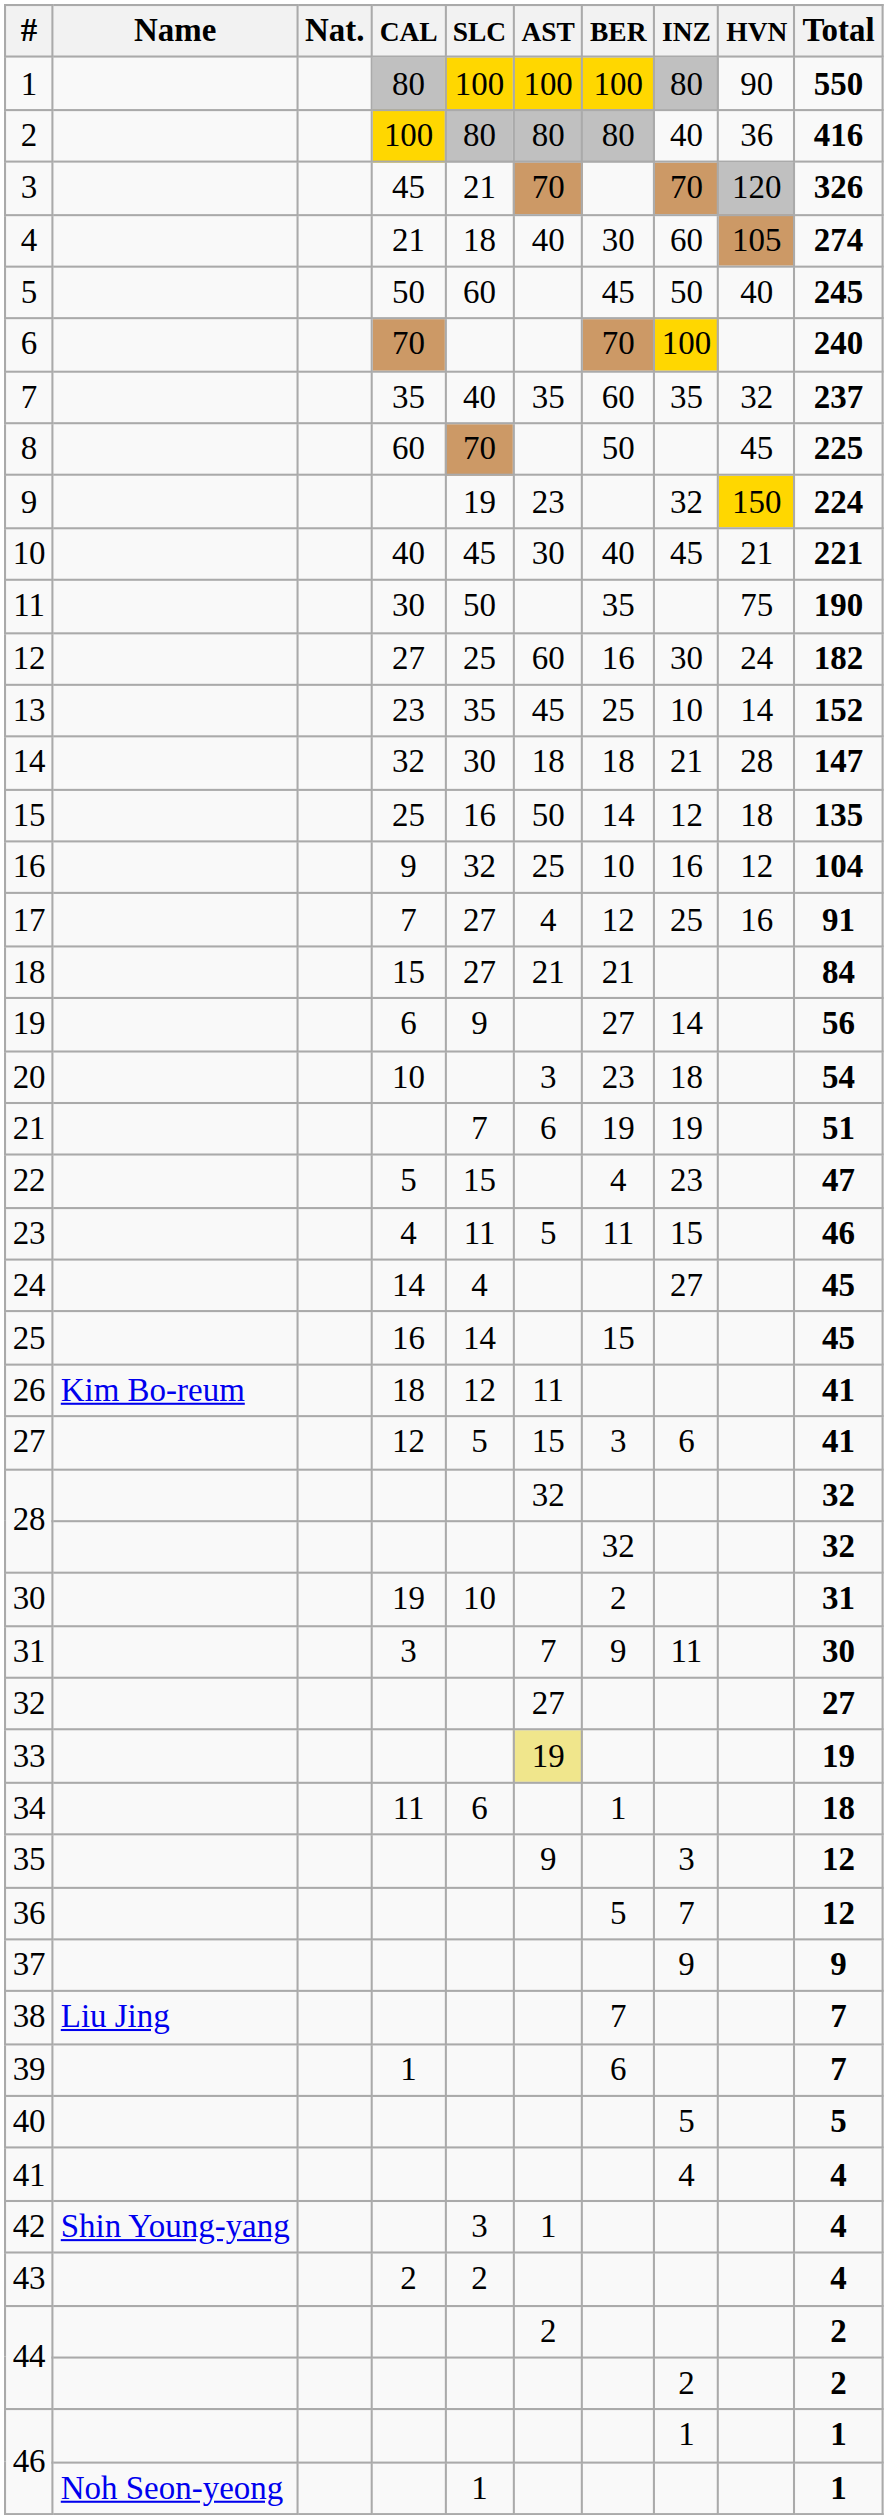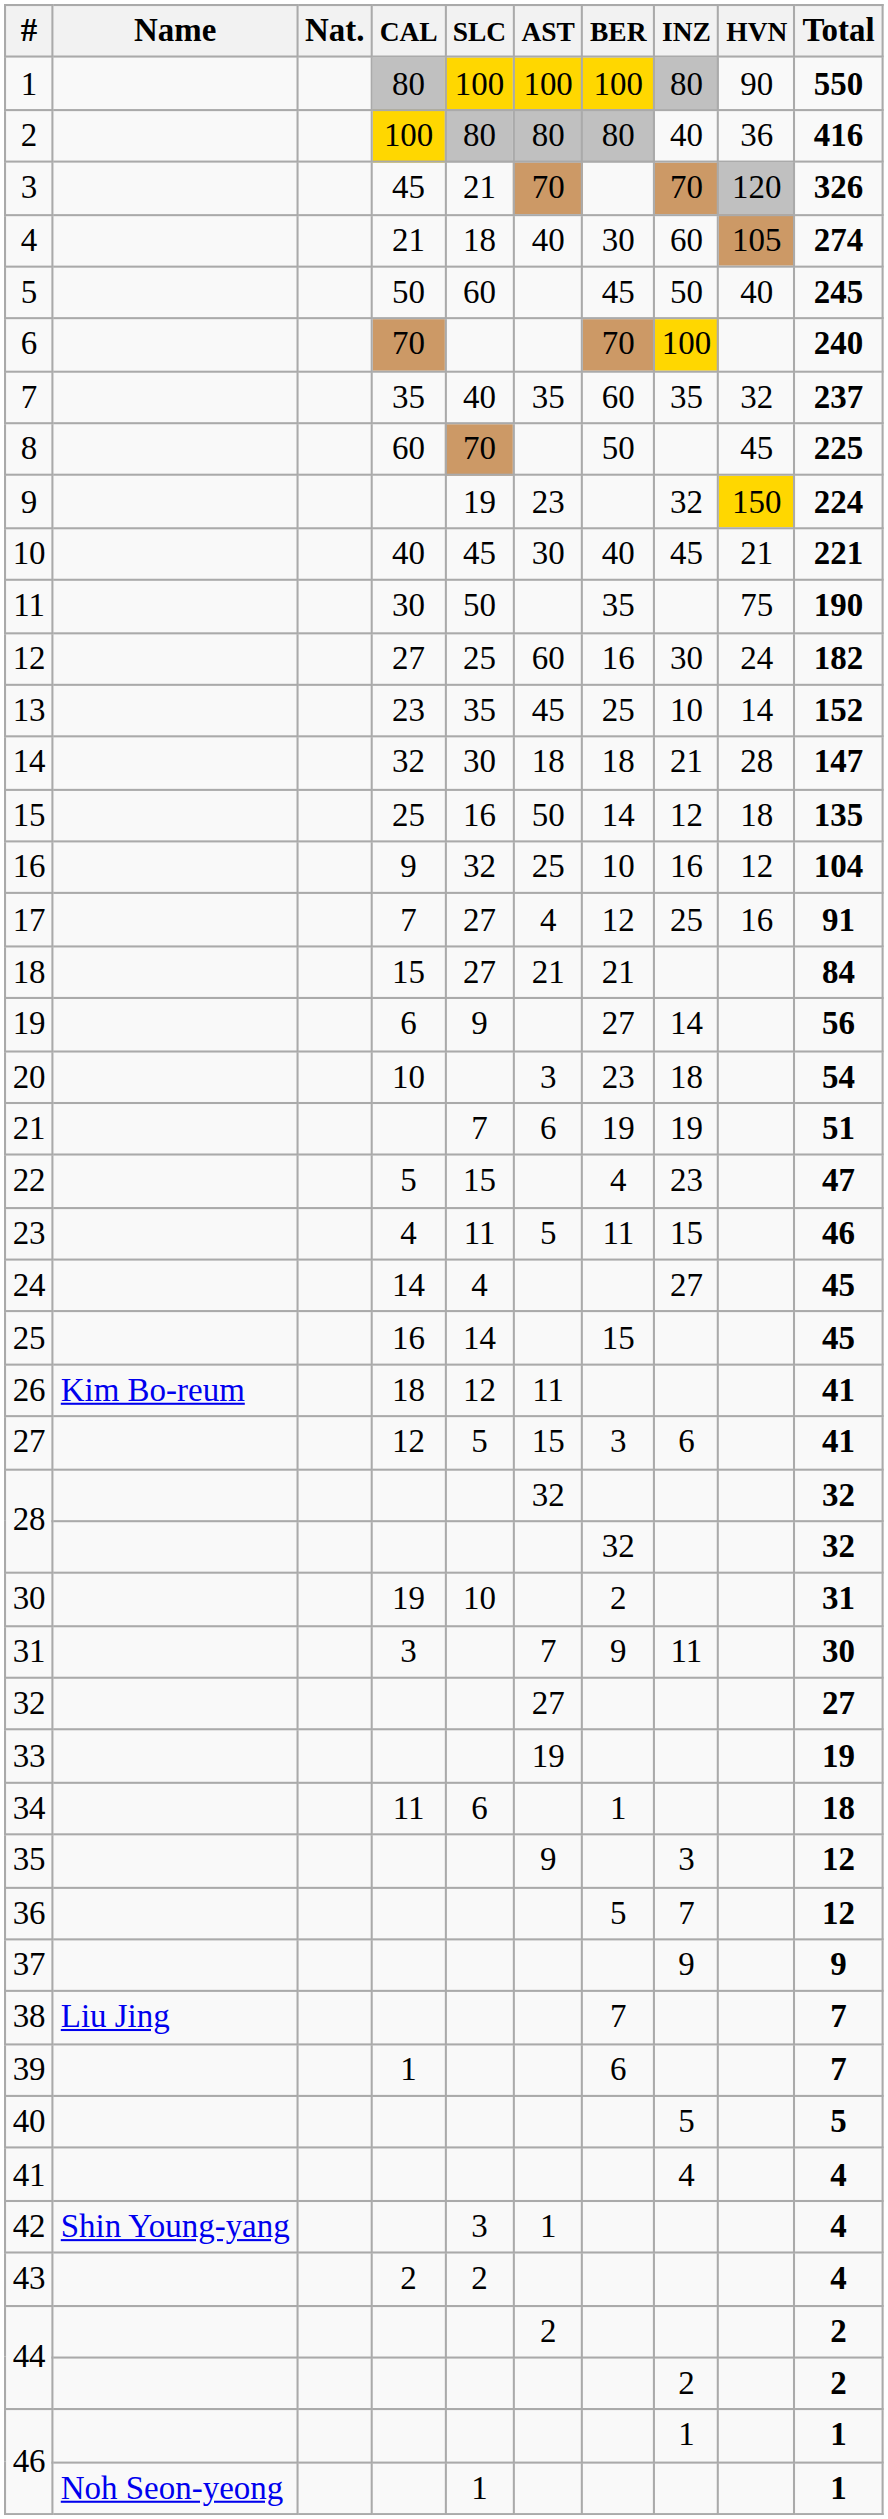(548, 1755) khaki background -> (548, 1755) no background
